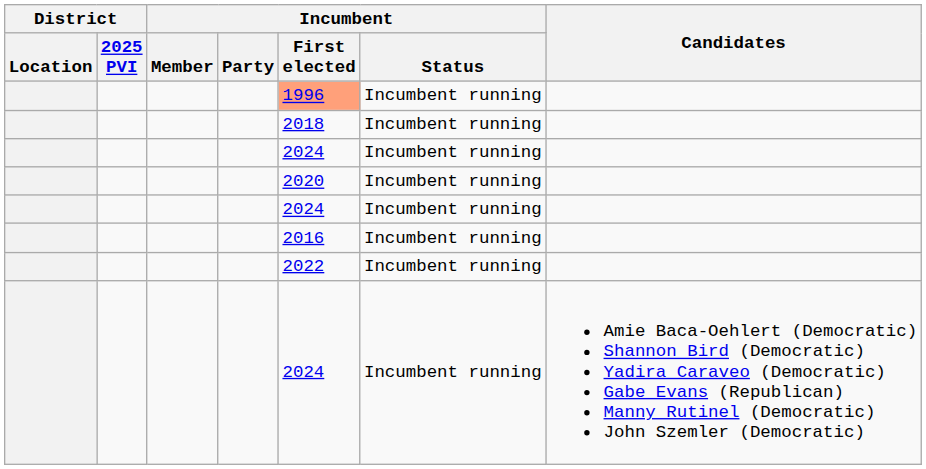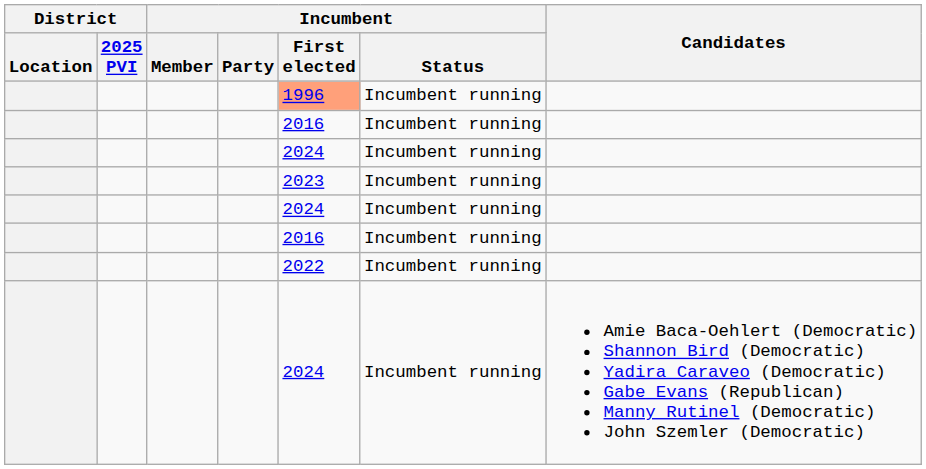(303, 124) 2018 -> (303, 124) 2016
(303, 181) 2020 -> (303, 181) 2023
